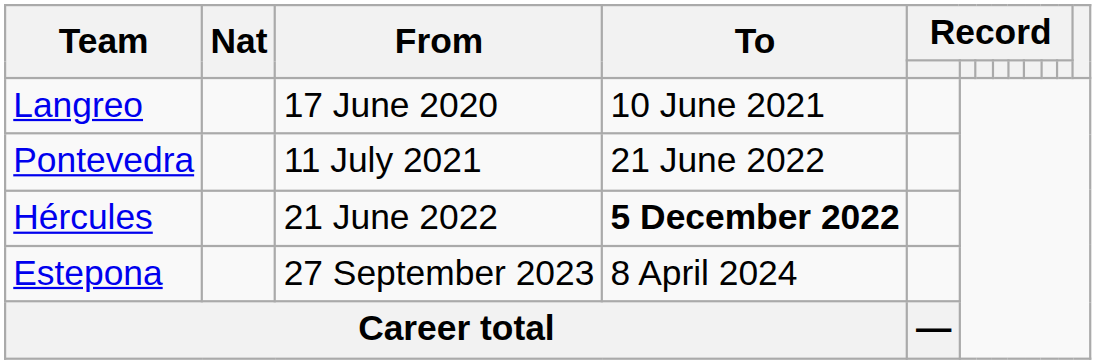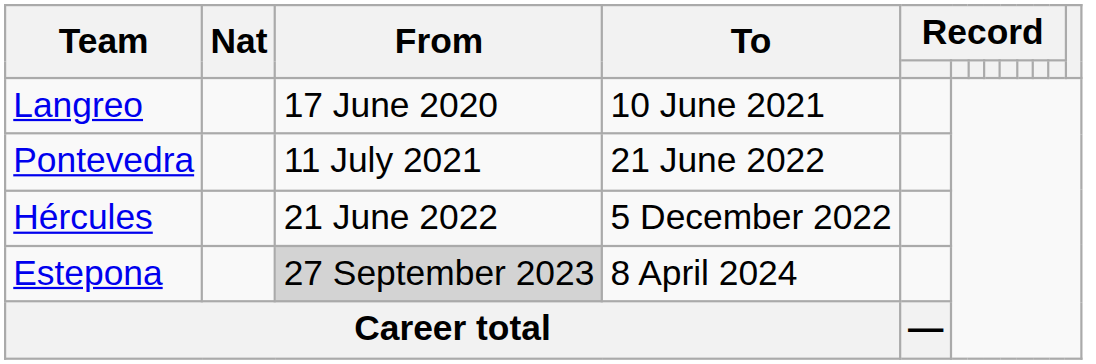(755, 217) bold -> (751, 217) normal
(439, 273) no background -> (439, 273) lightgrey background
